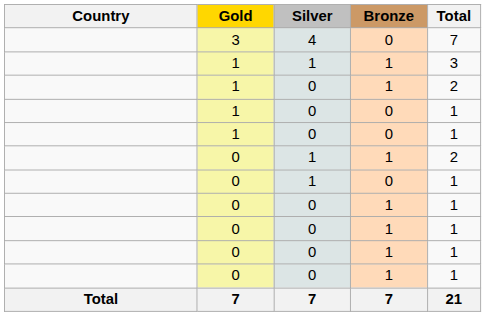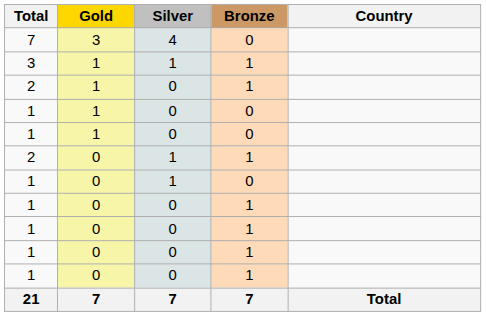columns swapped: (101, 16) <-> (454, 16)
